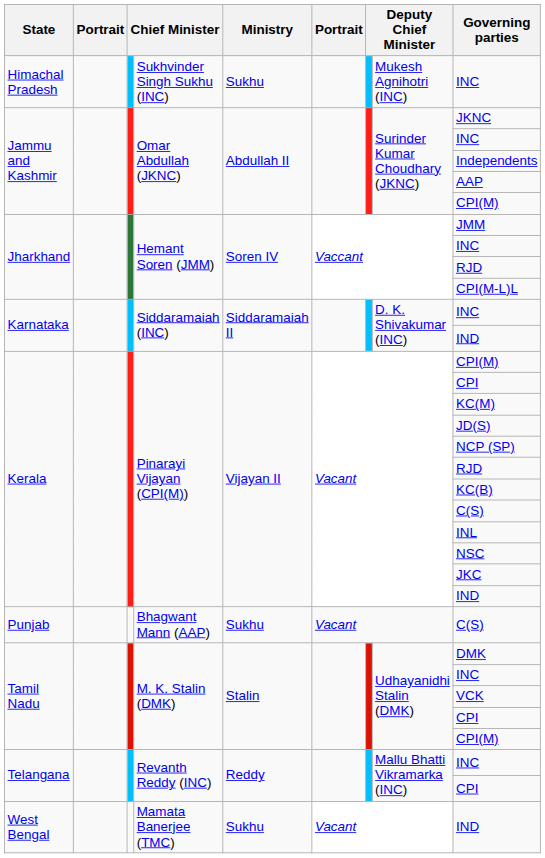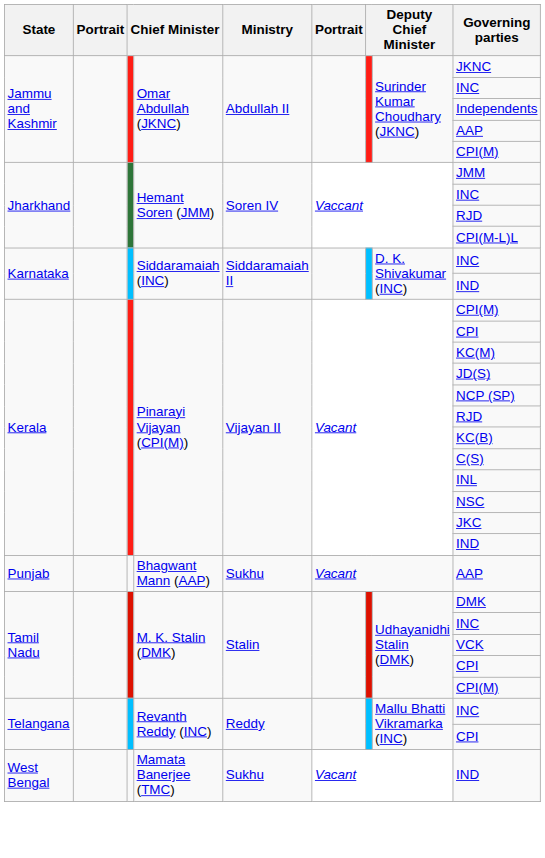- row: (36, 81)
(470, 624) C(S) -> (469, 573) AAP
